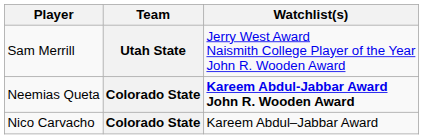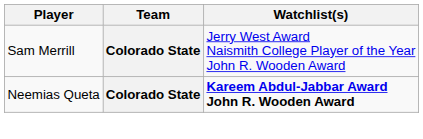(153, 51) Utah State -> (153, 51) Colorado State
- row: (51, 123)
